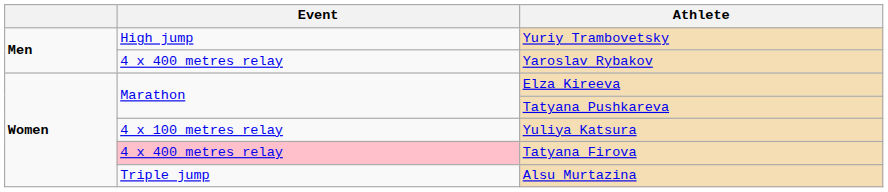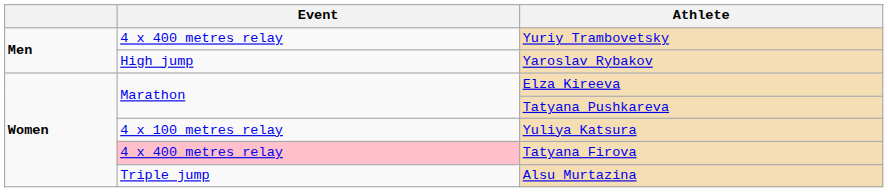(157, 38) High jump -> (202, 38) 4 x 400 metres relay
(202, 61) 4 x 400 metres relay -> (157, 61) High jump
